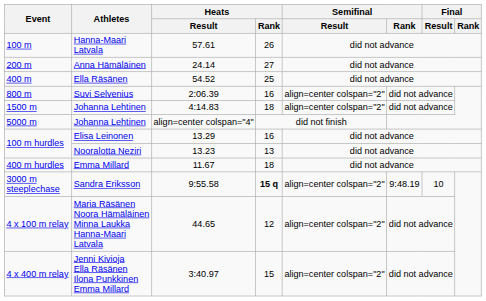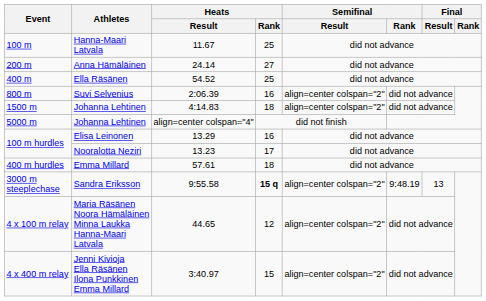(204, 46) 57.61 -> (204, 46) 11.67
(269, 46) 26 -> (269, 46) 25
(269, 151) 13 -> (269, 151) 17
(204, 165) 11.67 -> (204, 165) 57.61
(439, 185) 10 -> (439, 185) 13
